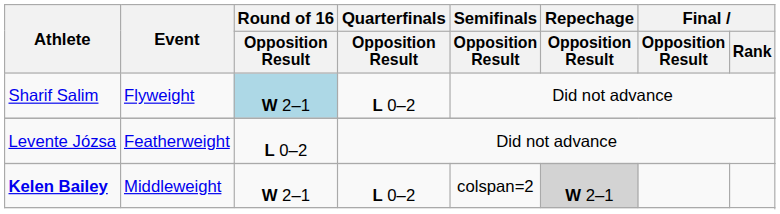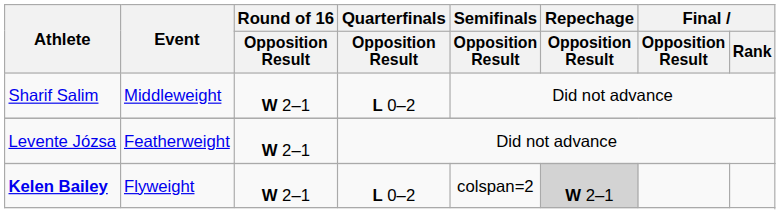(159, 96) Flyweight -> (173, 96) Middleweight
(286, 105) lightblue background -> (286, 105) no background
(286, 150) L 0–2 -> (286, 150) W 2–1
(173, 186) Middleweight -> (159, 186) Flyweight
